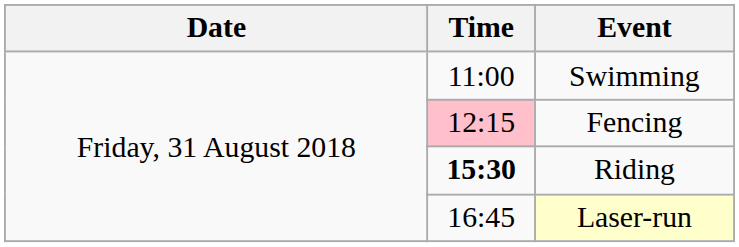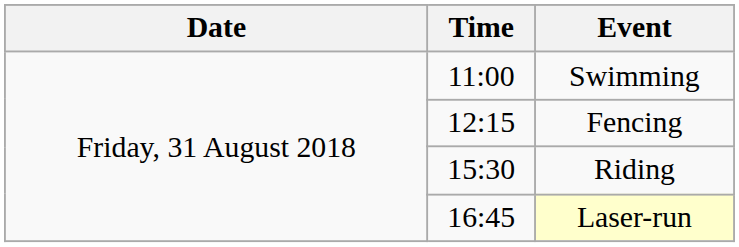(481, 122) pink background -> (481, 122) no background
(481, 169) bold -> (481, 169) normal
